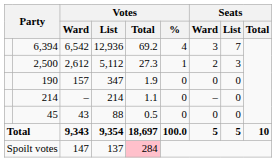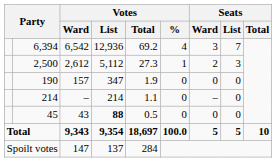(118, 115) normal -> (118, 115) bold
(150, 149) pink background -> (150, 149) no background
